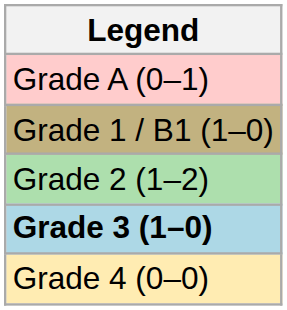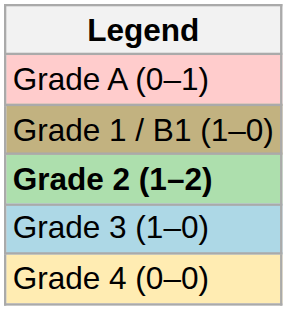(111, 179) normal -> (113, 179) bold
(113, 229) bold -> (111, 229) normal
